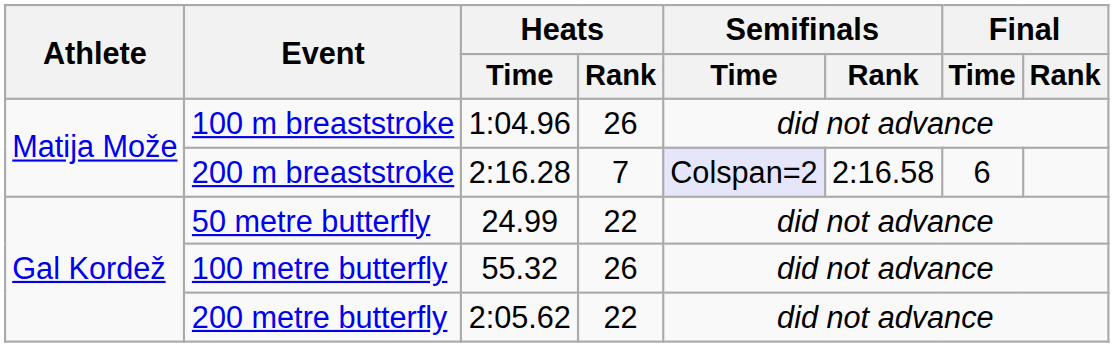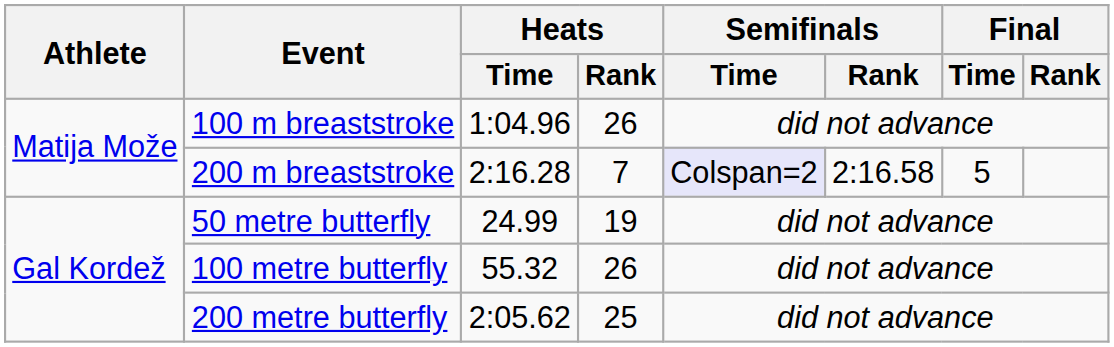(982, 172) 6 -> (982, 172) 5
(621, 221) 22 -> (621, 221) 19
(621, 318) 22 -> (621, 318) 25
